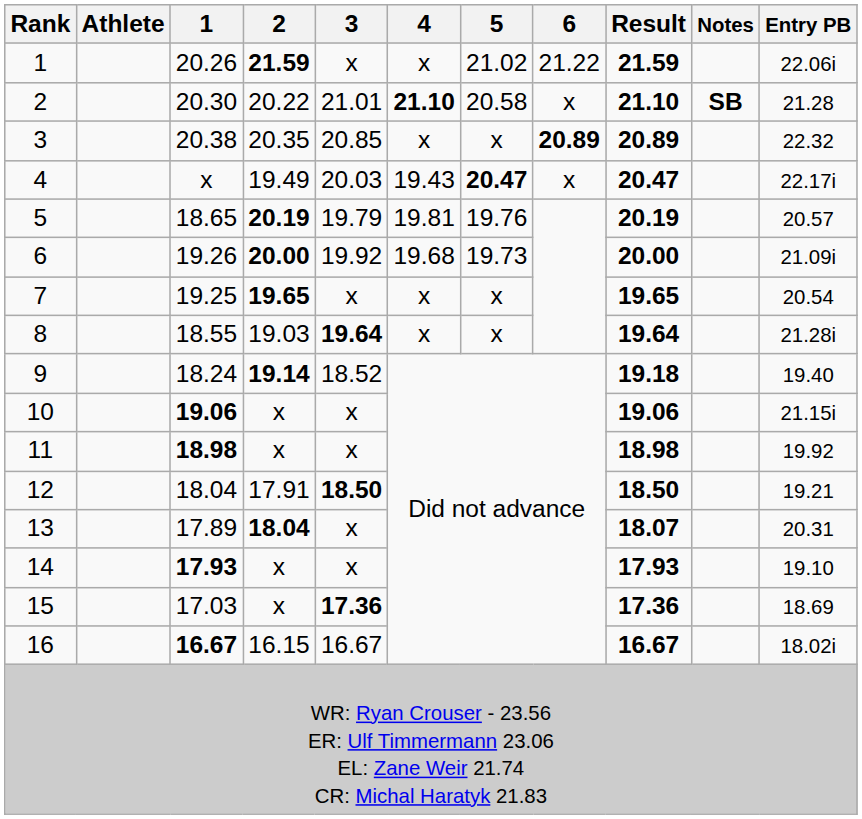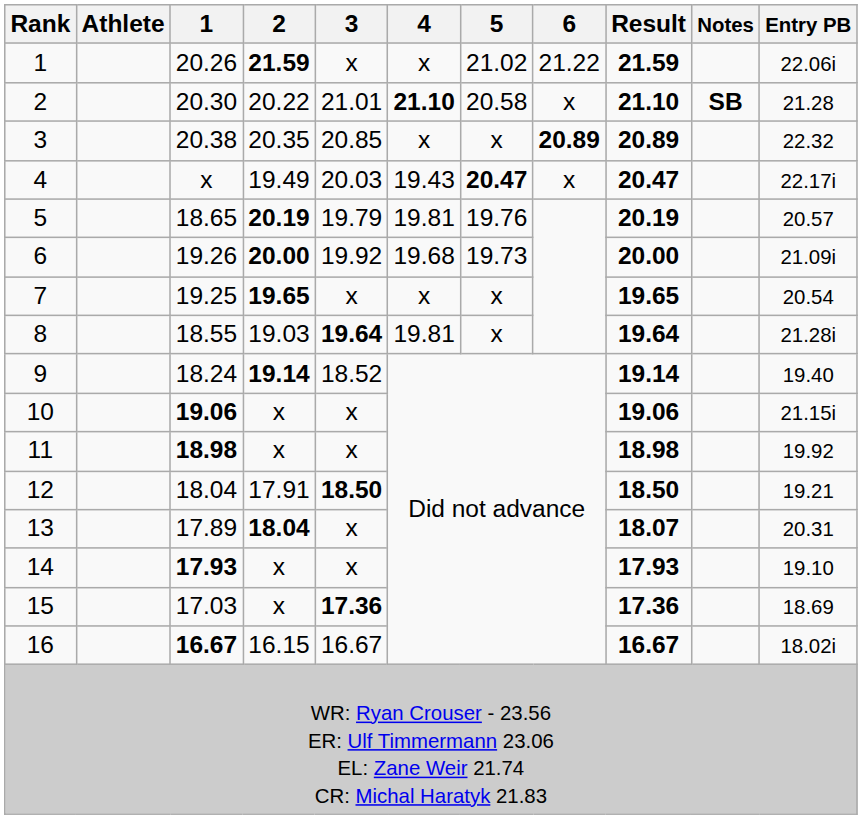(424, 334) x -> (424, 334) 19.81
(649, 373) 19.18 -> (649, 373) 19.14
